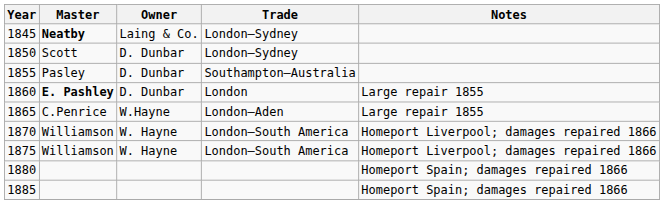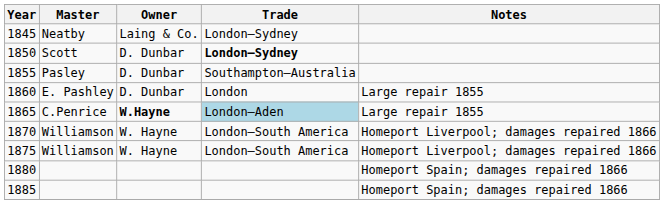(63, 34) bold -> (63, 34) normal
(251, 53) normal -> (251, 53) bold
(78, 92) bold -> (78, 92) normal
(145, 112) normal -> (145, 112) bold
(244, 112) no background -> (244, 112) lightblue background
